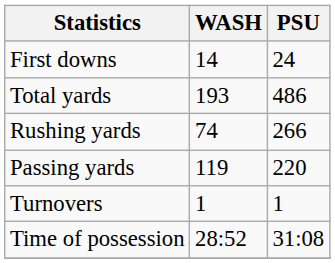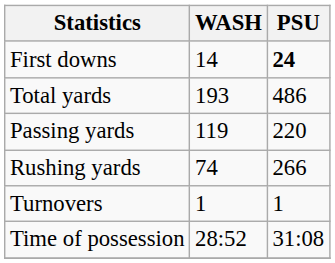(284, 59) normal -> (284, 59) bold
rows swapped: (75, 131) <-> (72, 167)
